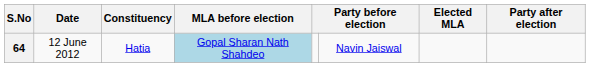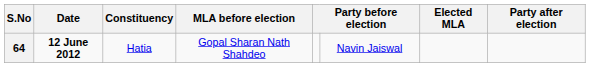(68, 48) normal -> (68, 48) bold
(243, 48) lightblue background -> (244, 48) no background
